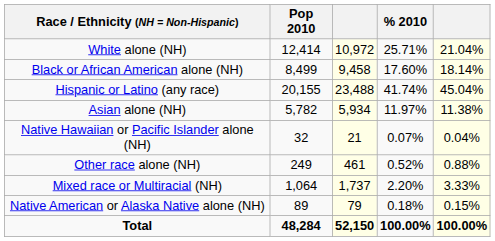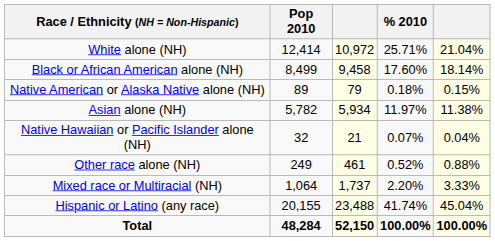rows swapped: (137, 205) <-> (137, 89)
